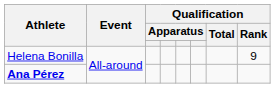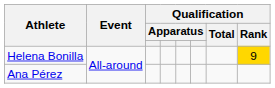(254, 56) no background -> (254, 56) gold background
(36, 74) bold -> (35, 74) normal
